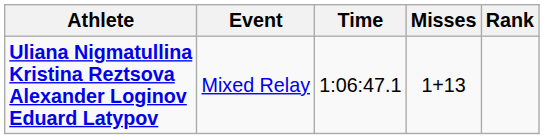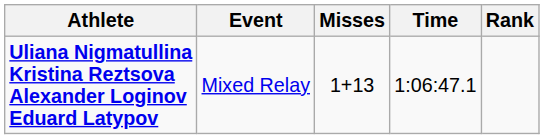columns swapped: (360, 21) <-> (444, 21)
